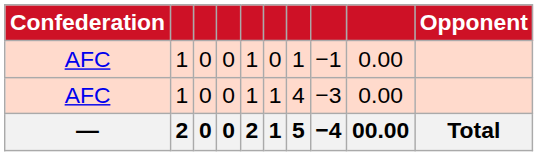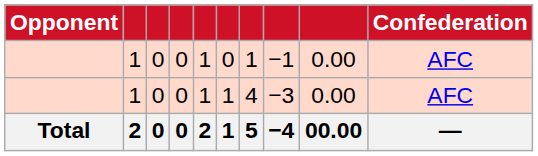columns swapped: (474, 22) <-> (88, 22)
